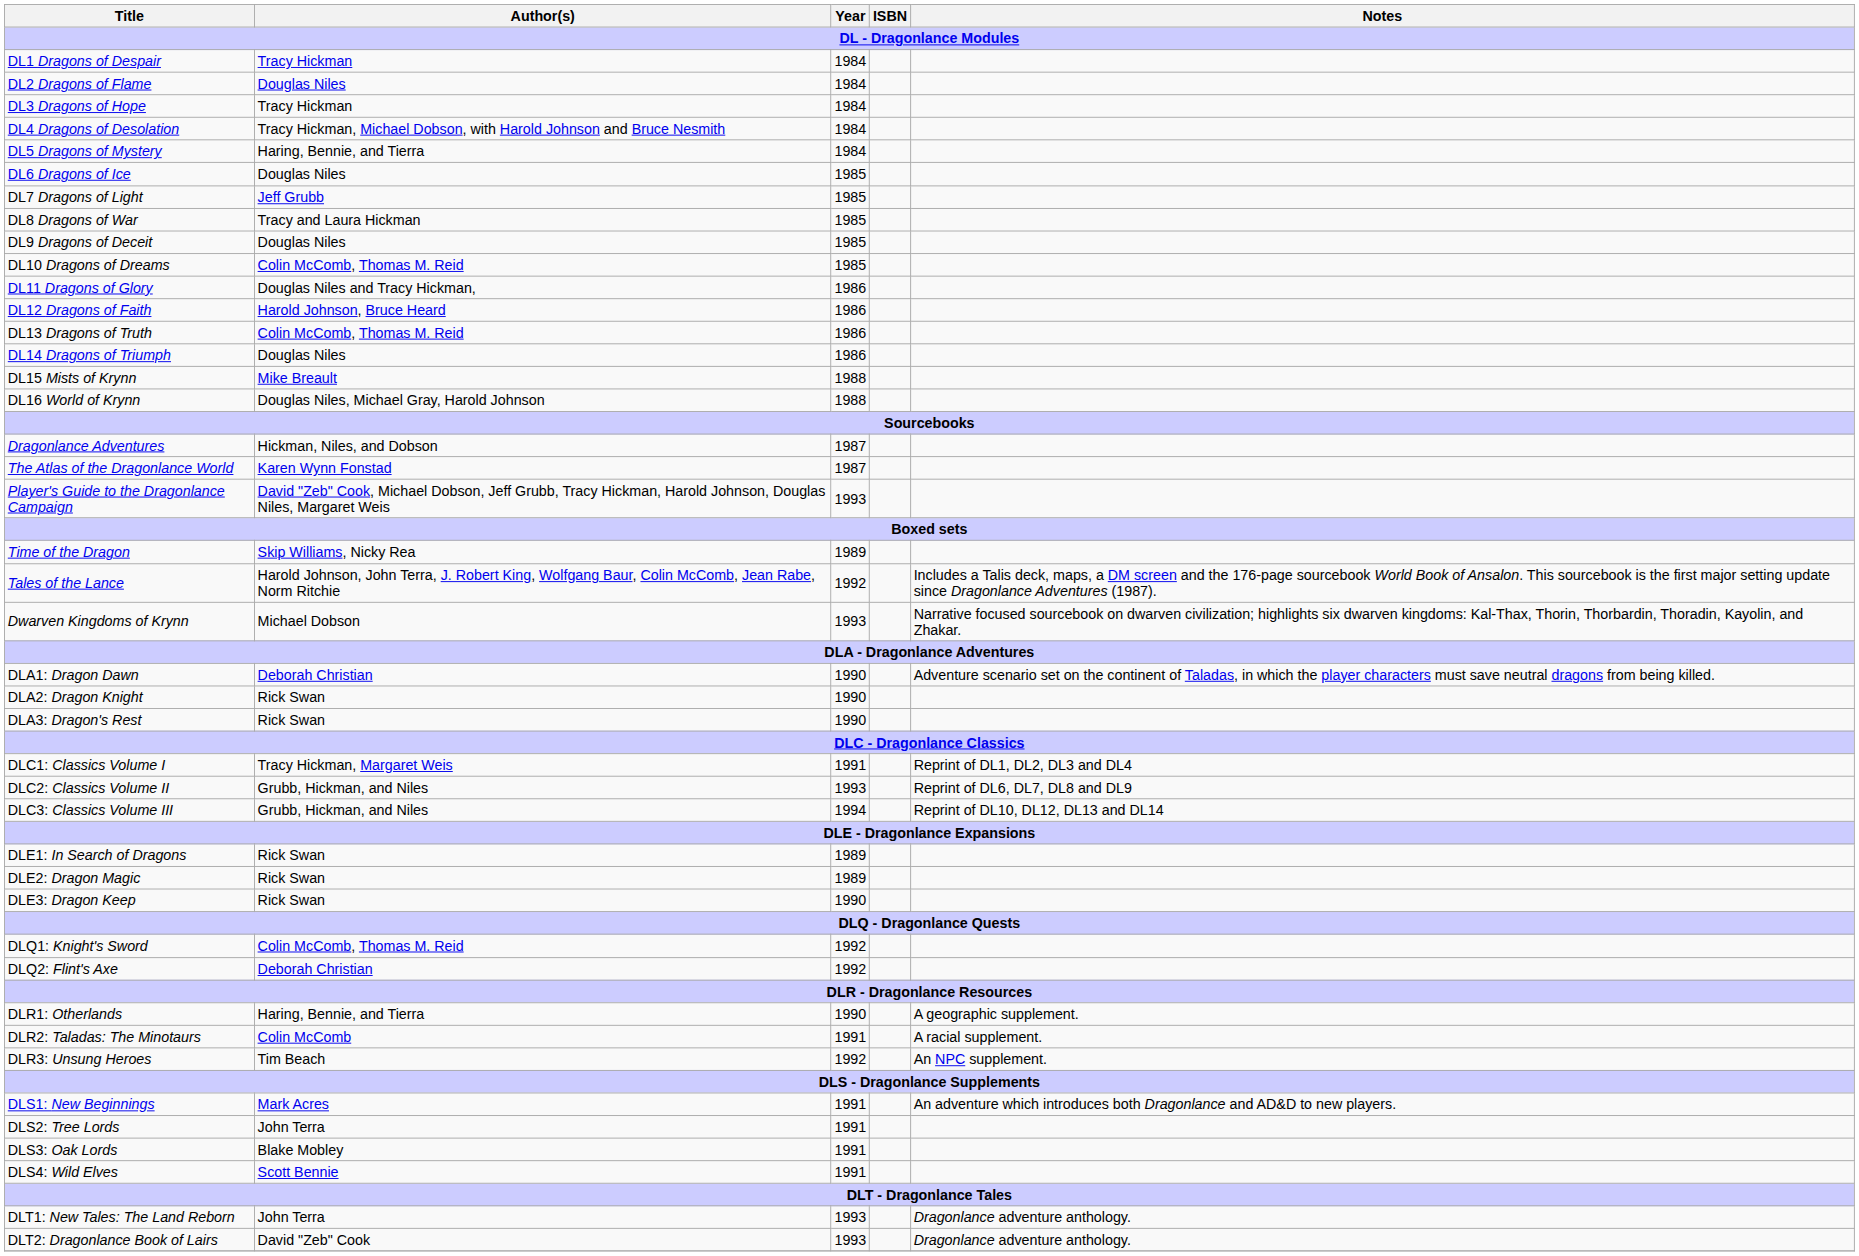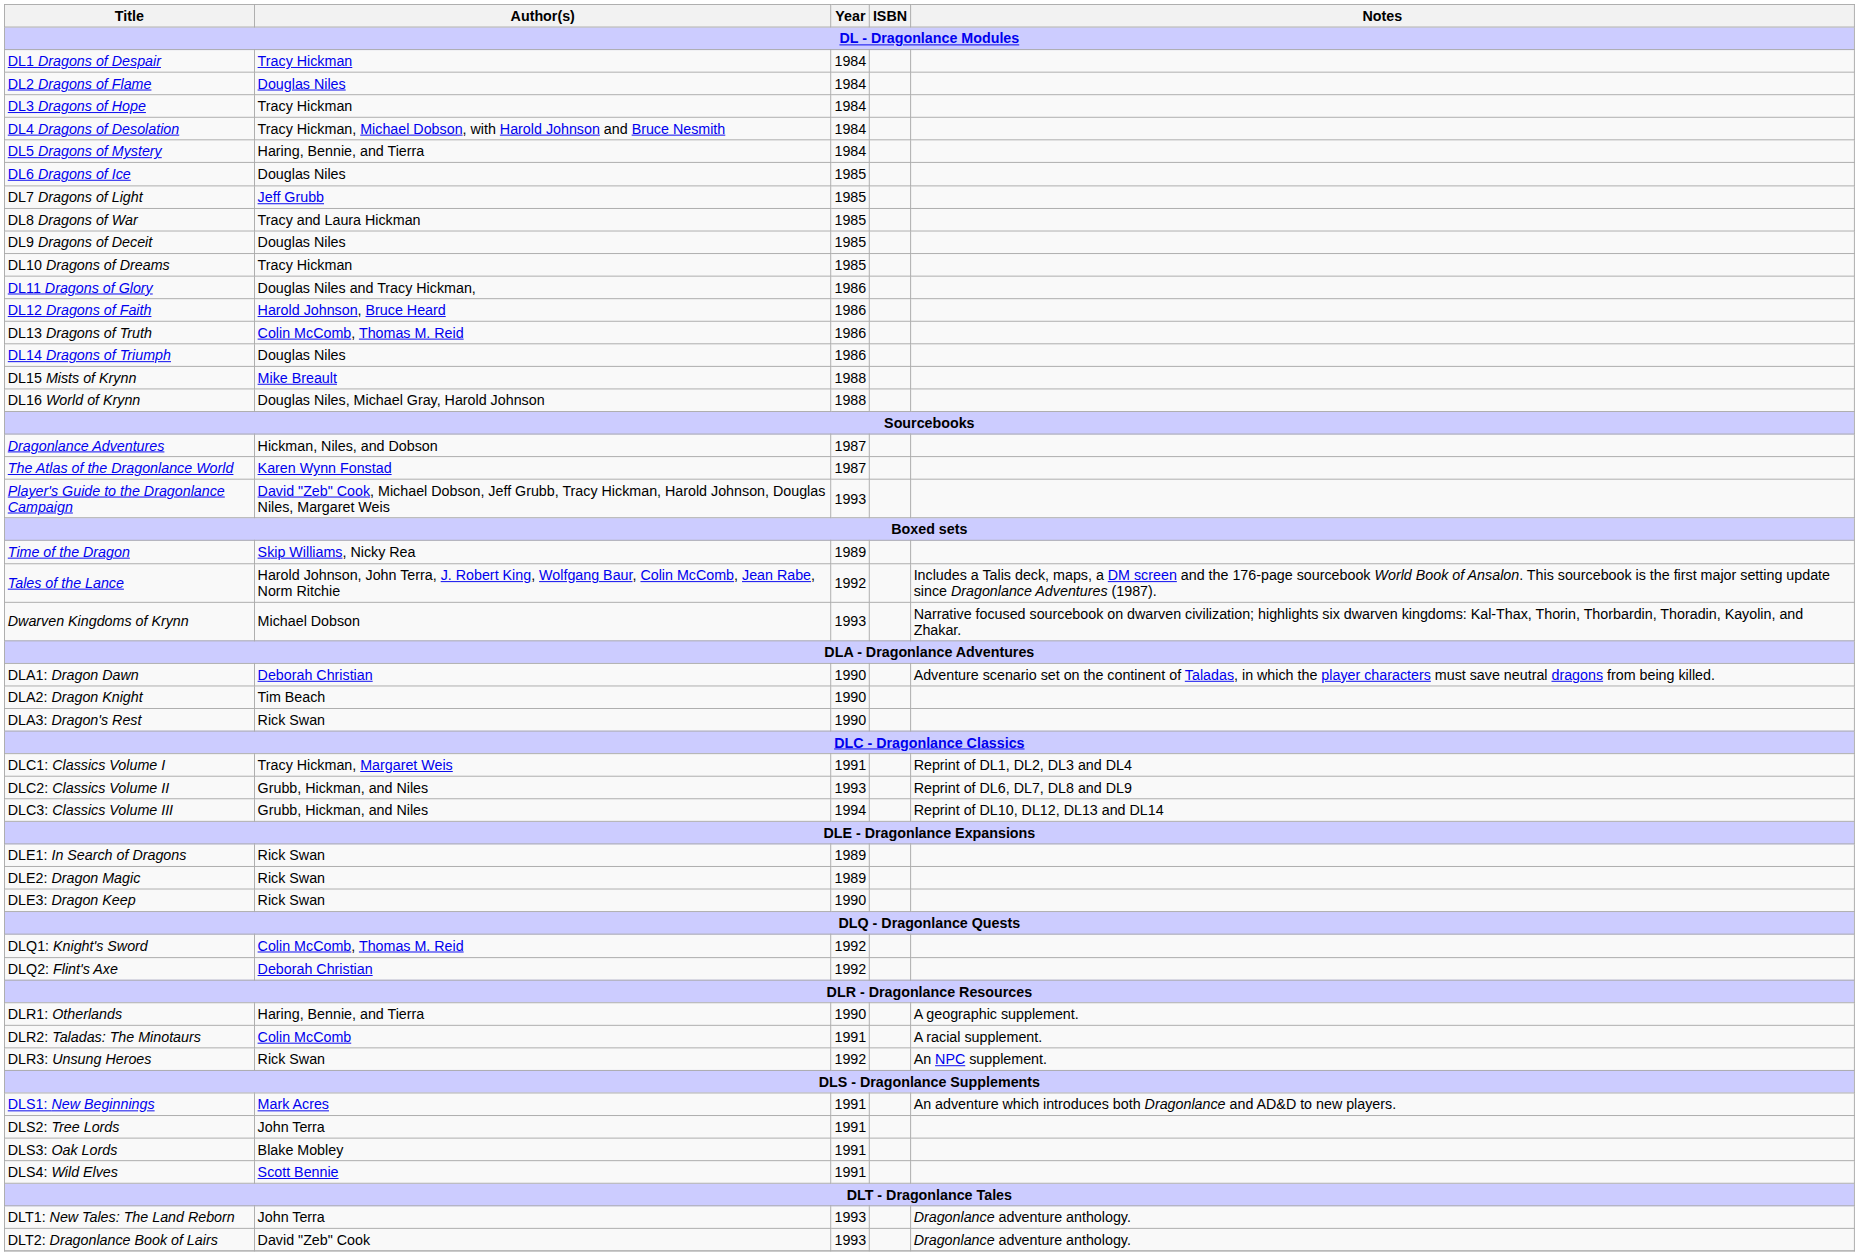(361, 265) Colin McComb, Thomas M. Reid -> (305, 265) Tracy Hickman
(291, 697) Rick Swan -> (291, 697) Tim Beach
(291, 1059) Tim Beach -> (291, 1059) Rick Swan
